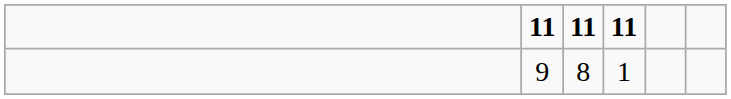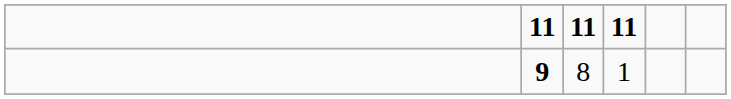(542, 71) normal -> (542, 71) bold
